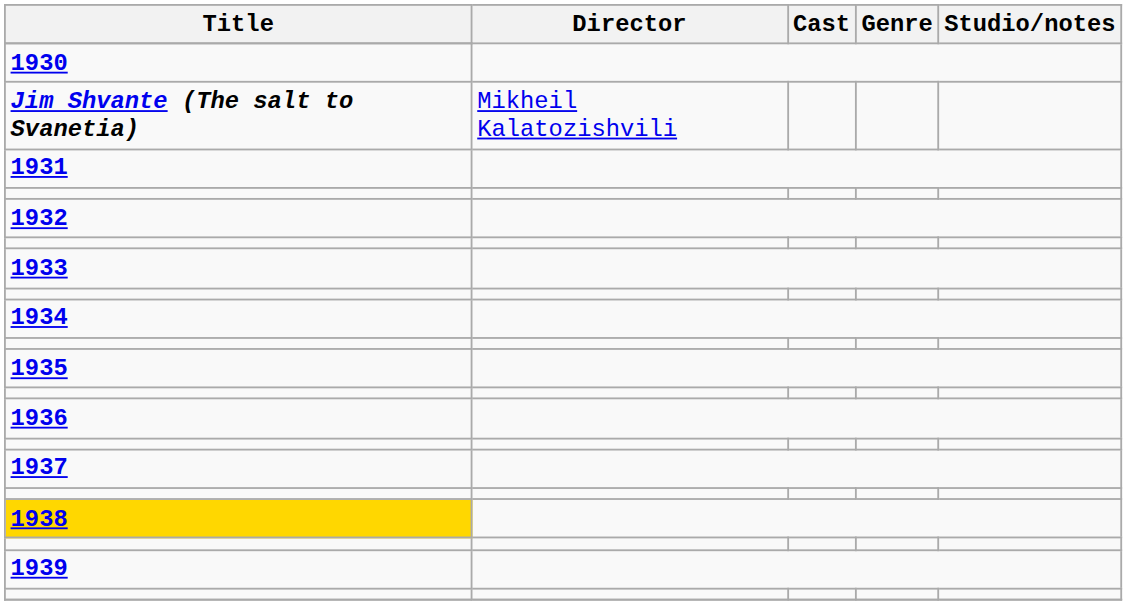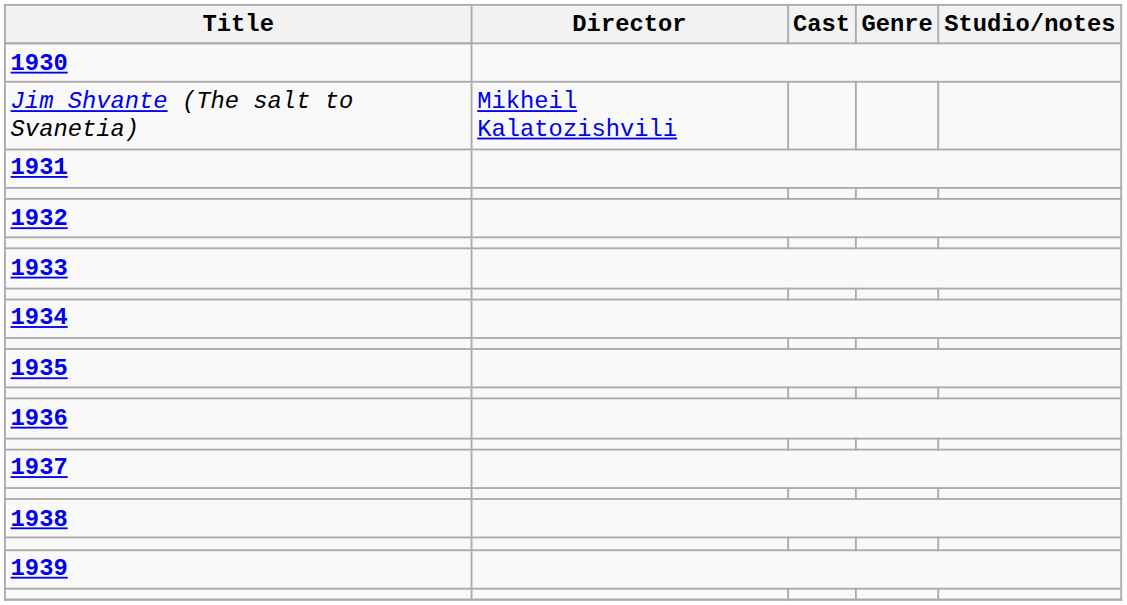(182, 116) bold -> (182, 116) normal
(39, 519) gold background -> (39, 519) no background
